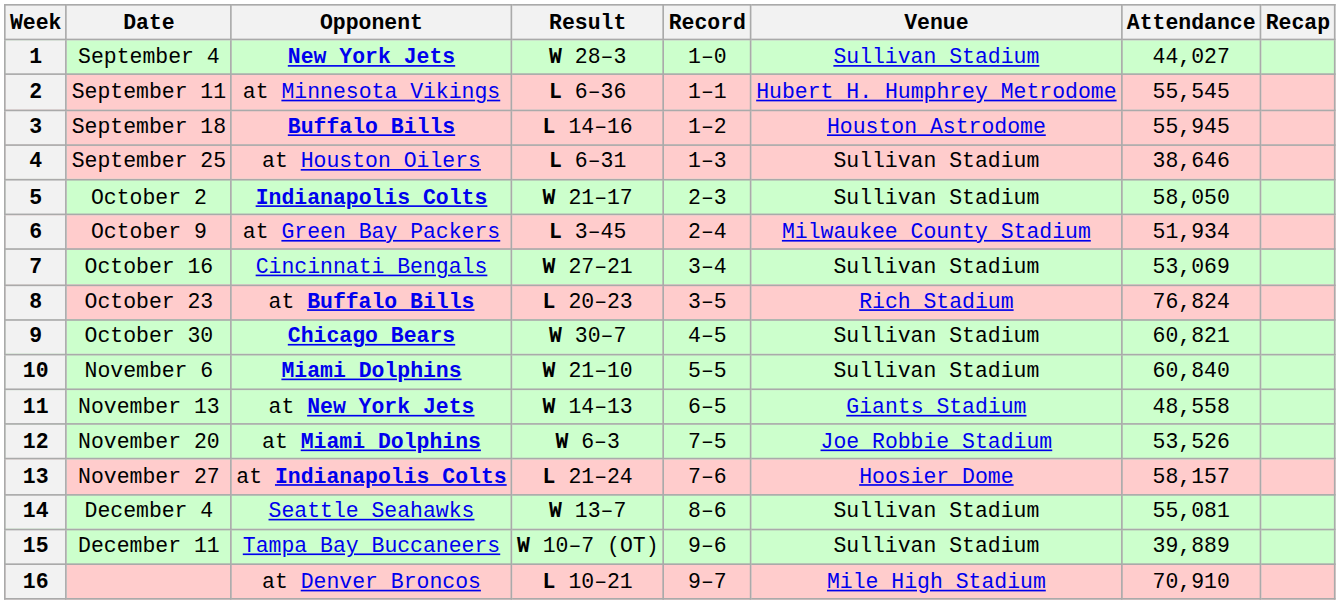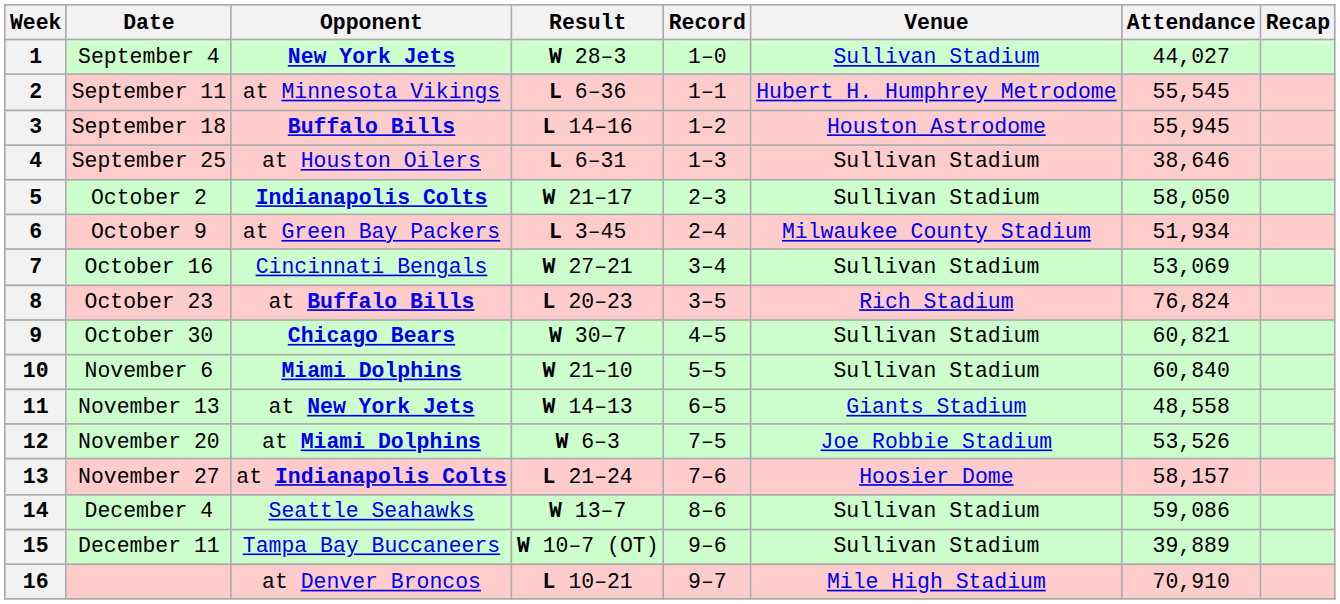(1191, 512) 55,081 -> (1191, 512) 59,086
